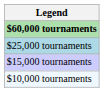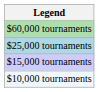(52, 28) bold -> (49, 28) normal
